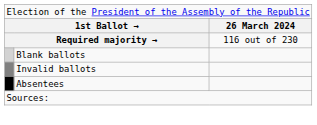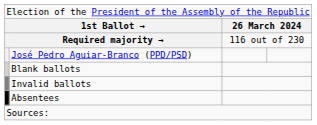+ row: (102, 55)
